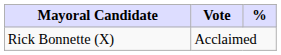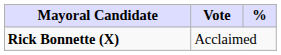(61, 38) normal -> (63, 38) bold
